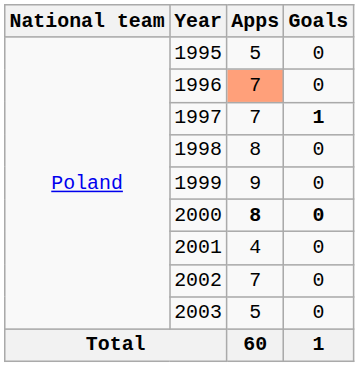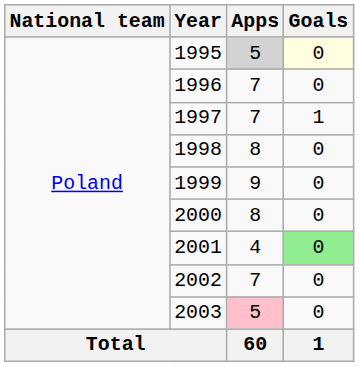(255, 53) no background -> (255, 53) lightgrey background
(318, 53) no background -> (318, 53) lightyellow background
(255, 86) lightsalmon background -> (255, 86) no background
(318, 118) bold -> (318, 118) normal
(255, 215) bold -> (255, 215) normal
(318, 215) bold -> (318, 215) normal
(318, 248) no background -> (318, 248) lightgreen background
(255, 313) no background -> (255, 313) pink background
